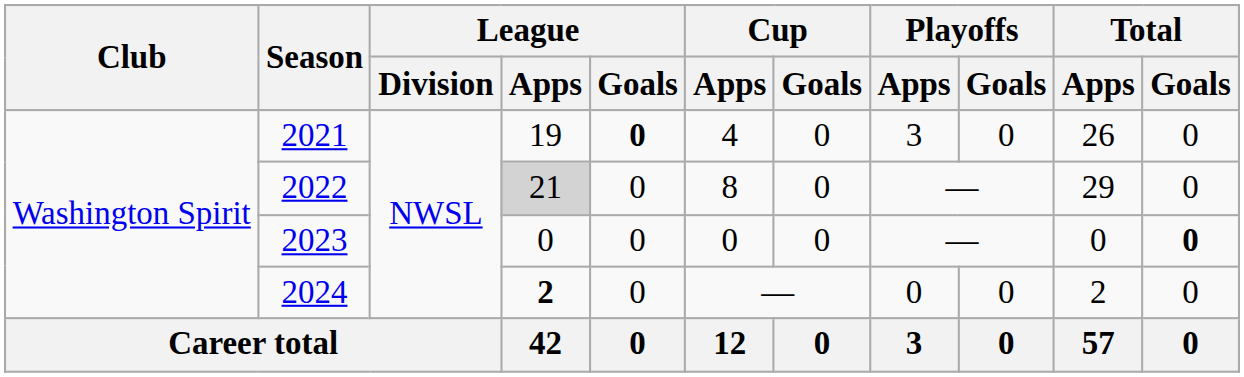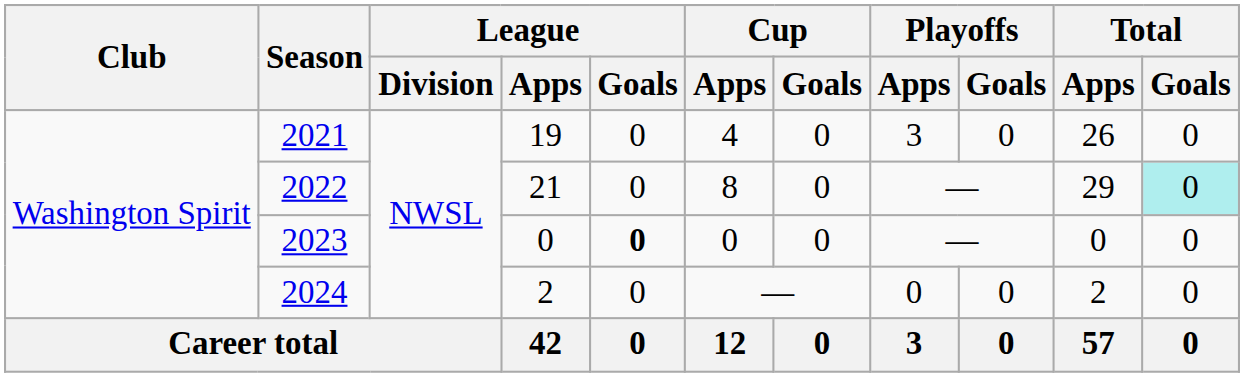(638, 135) bold -> (638, 135) normal
(545, 187) lightgrey background -> (545, 187) no background
(1190, 187) no background -> (1190, 187) paleturquoise background
(638, 239) normal -> (638, 239) bold
(1190, 239) bold -> (1190, 239) normal
(545, 291) bold -> (545, 291) normal
